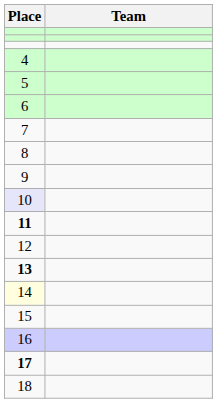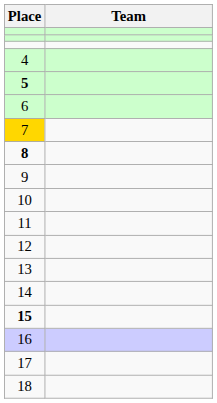(25, 83) normal -> (25, 83) bold
(25, 129) no background -> (25, 129) gold background
(25, 153) normal -> (25, 153) bold
(25, 199) lavender background -> (25, 199) no background
(25, 223) bold -> (25, 223) normal
(25, 269) bold -> (25, 269) normal
(25, 293) lightyellow background -> (25, 293) no background
(25, 316) normal -> (25, 316) bold
(25, 363) bold -> (25, 363) normal
